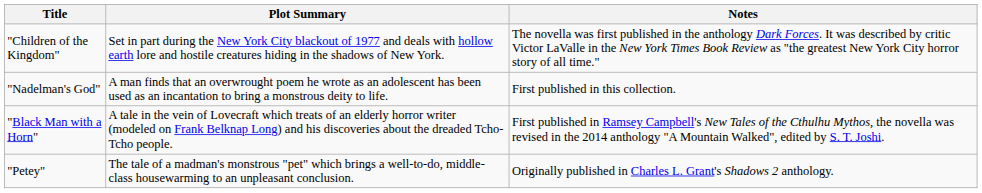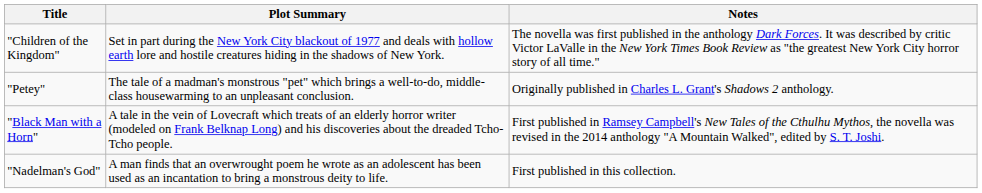rows swapped: (26, 170) <-> (54, 89)
